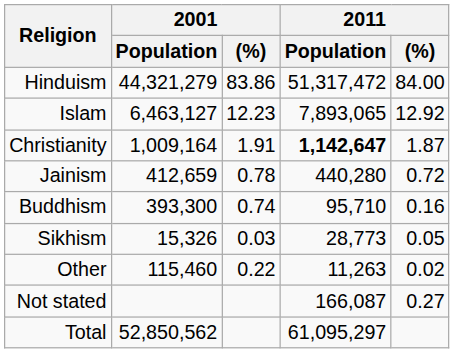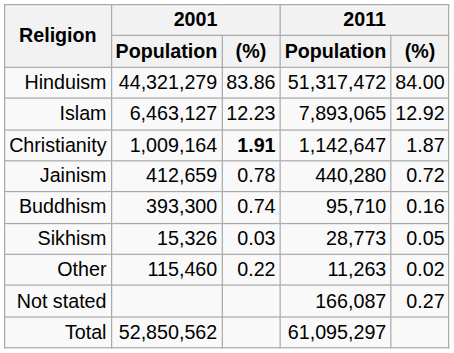(256, 144) normal -> (256, 144) bold
(343, 144) bold -> (343, 144) normal
